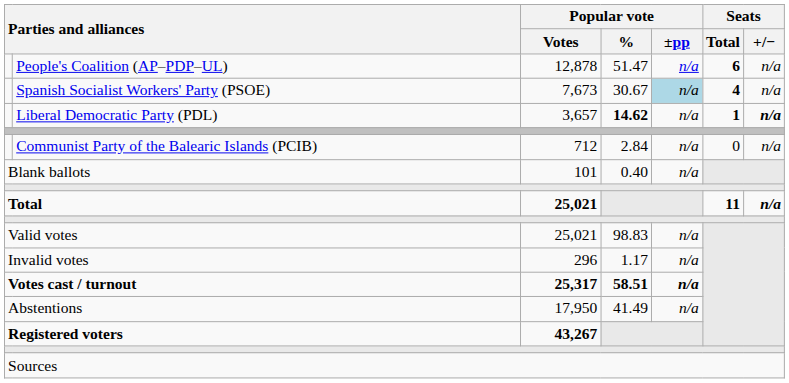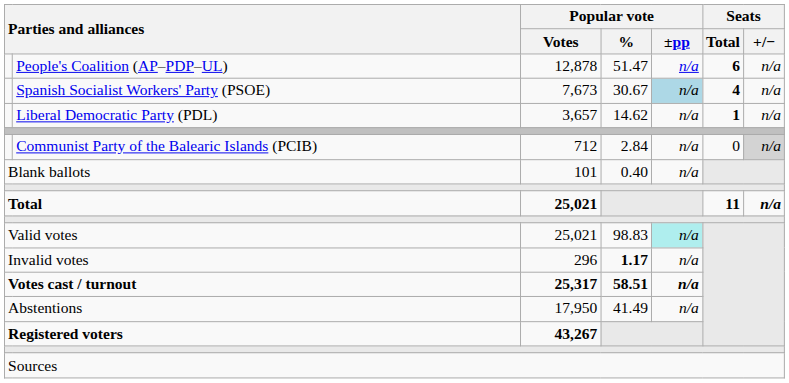(631, 115) bold -> (631, 115) normal
(771, 115) bold -> (771, 115) normal
(771, 147) no background -> (771, 147) lightgrey background
(689, 235) no background -> (689, 235) paleturquoise background
(634, 259) normal -> (634, 259) bold
